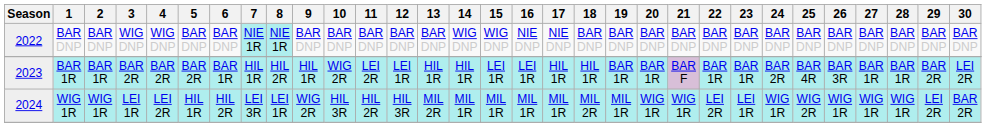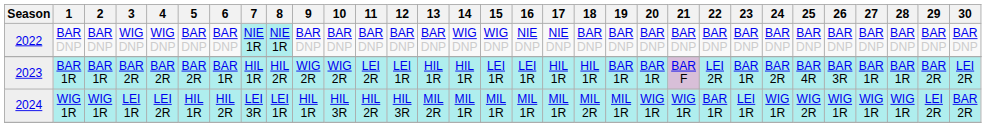(308, 73) HIL 1R -> (308, 73) WIG 2R
(715, 73) BAR 1R -> (715, 73) LEI 2R
(308, 106) WIG 2R -> (308, 106) HIL 1R
(715, 106) LEI 2R -> (715, 106) BAR 1R
